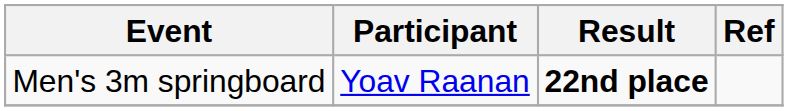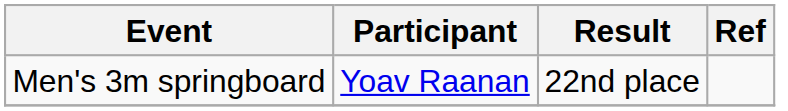(627, 81) bold -> (622, 81) normal
